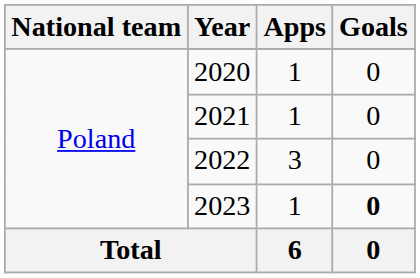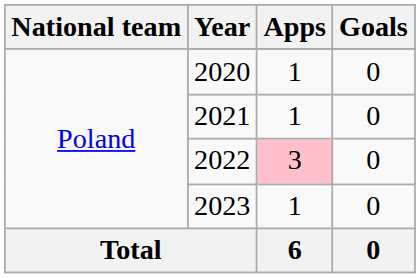(295, 160) no background -> (295, 160) pink background
(373, 205) bold -> (373, 205) normal
